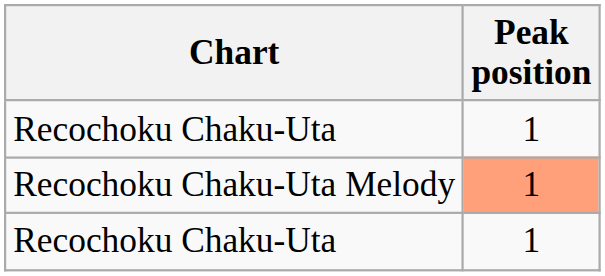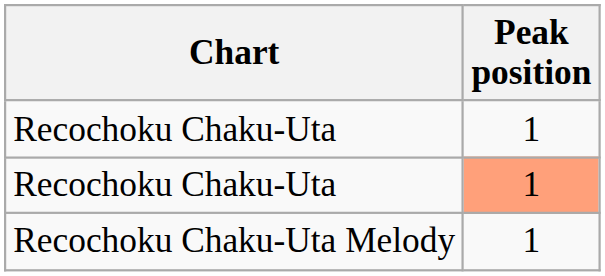(234, 184) Recochoku Chaku-Uta Melody -> (175, 184) Recochoku Chaku-Uta
(175, 240) Recochoku Chaku-Uta -> (234, 240) Recochoku Chaku-Uta Melody
